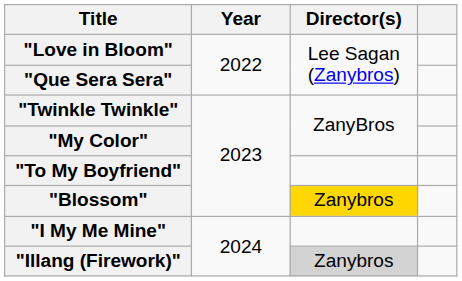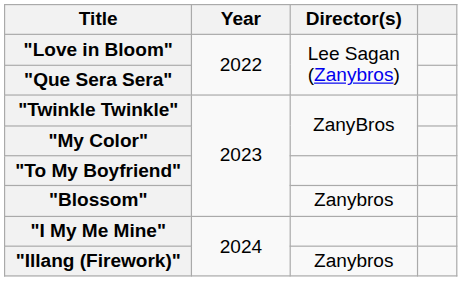(354, 200) gold background -> (354, 200) no background
(354, 261) lightgrey background -> (354, 261) no background
